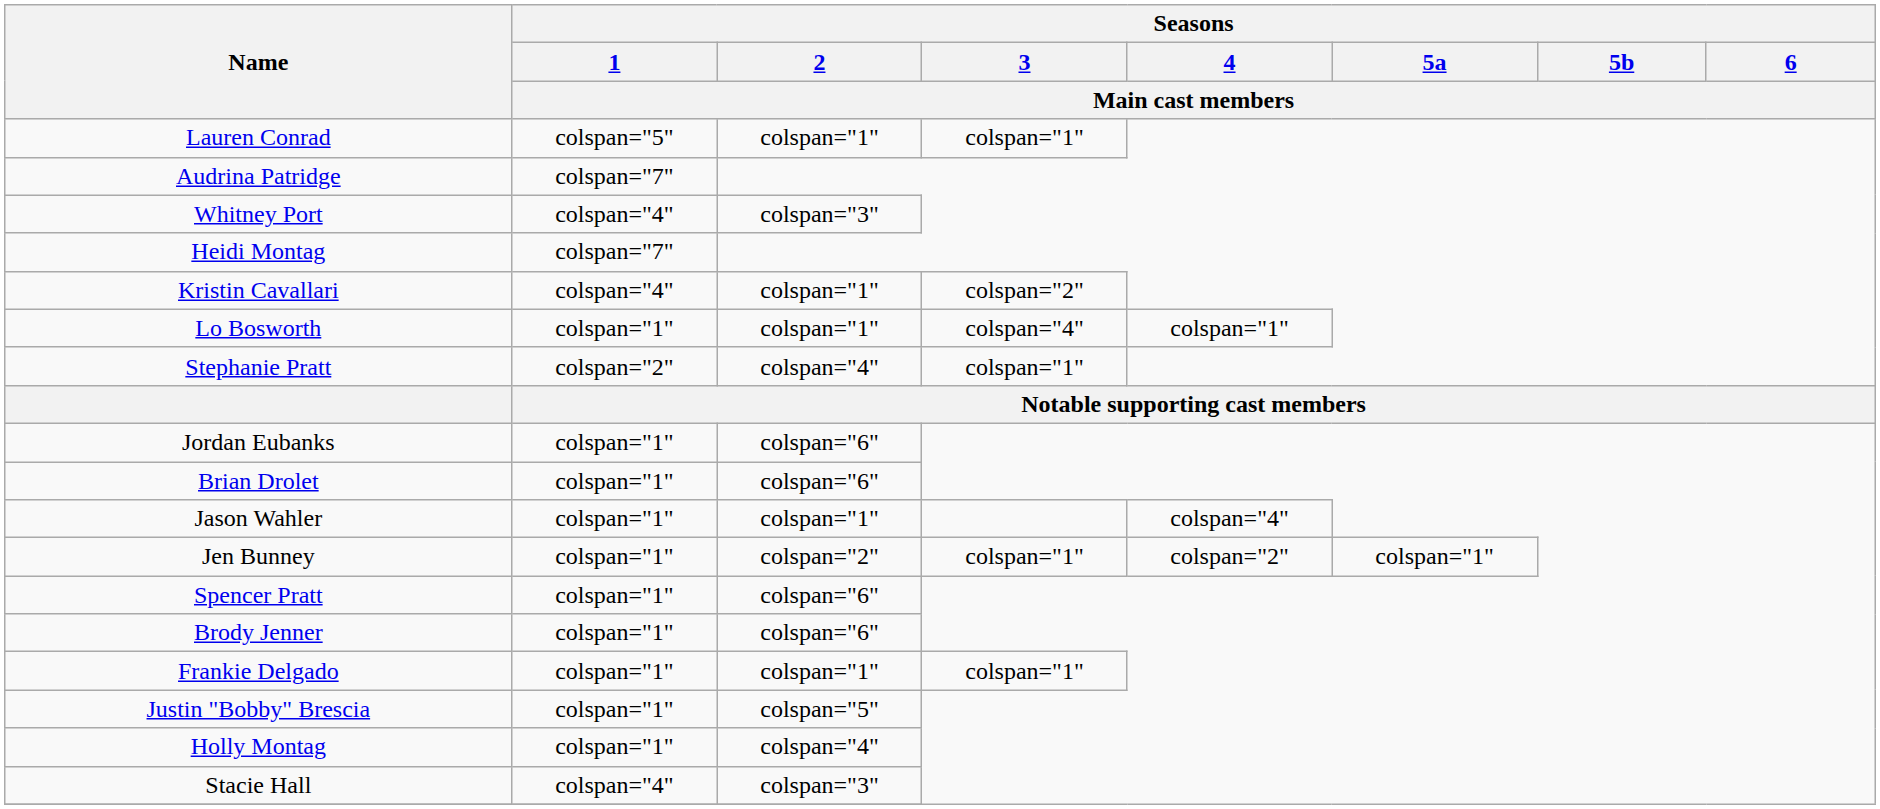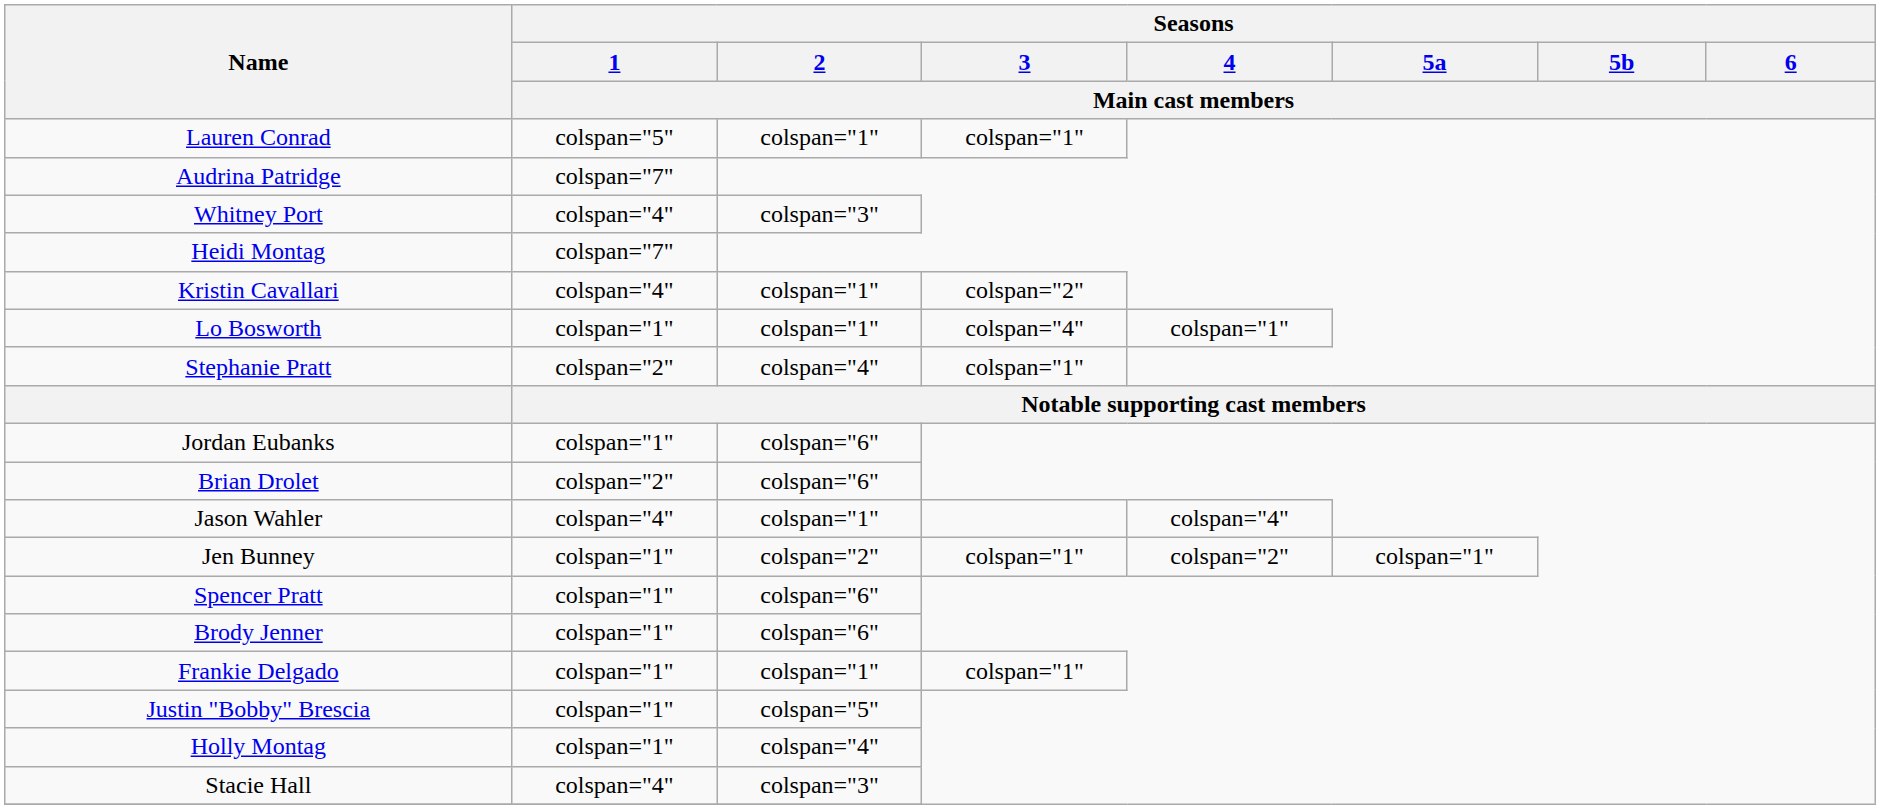(614, 480) colspan="1" -> (614, 480) colspan="2"
(614, 518) colspan="1" -> (614, 518) colspan="4"
